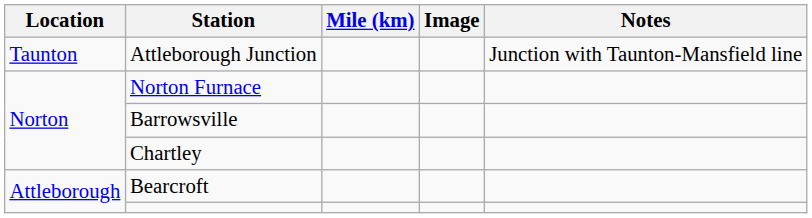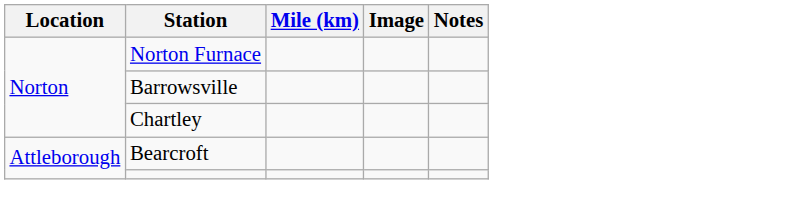- row: (223, 53)
